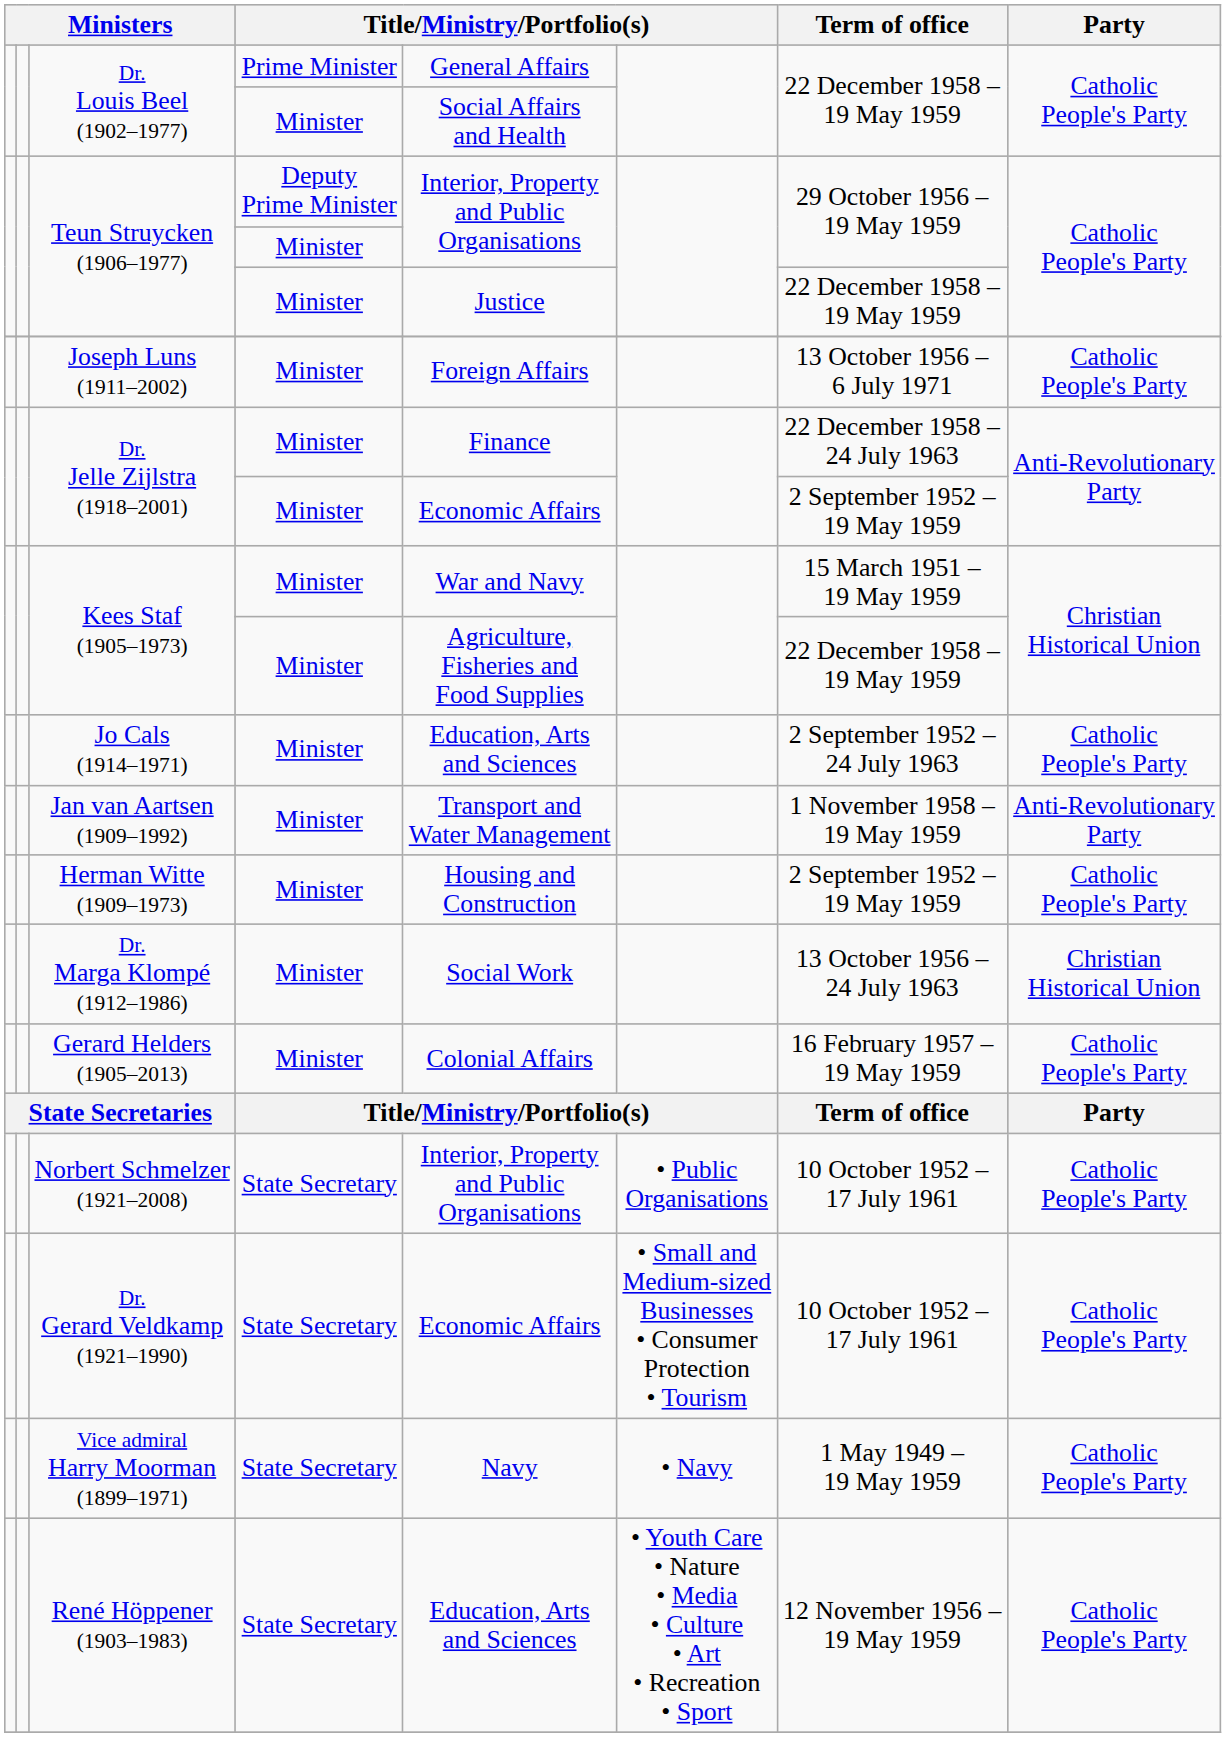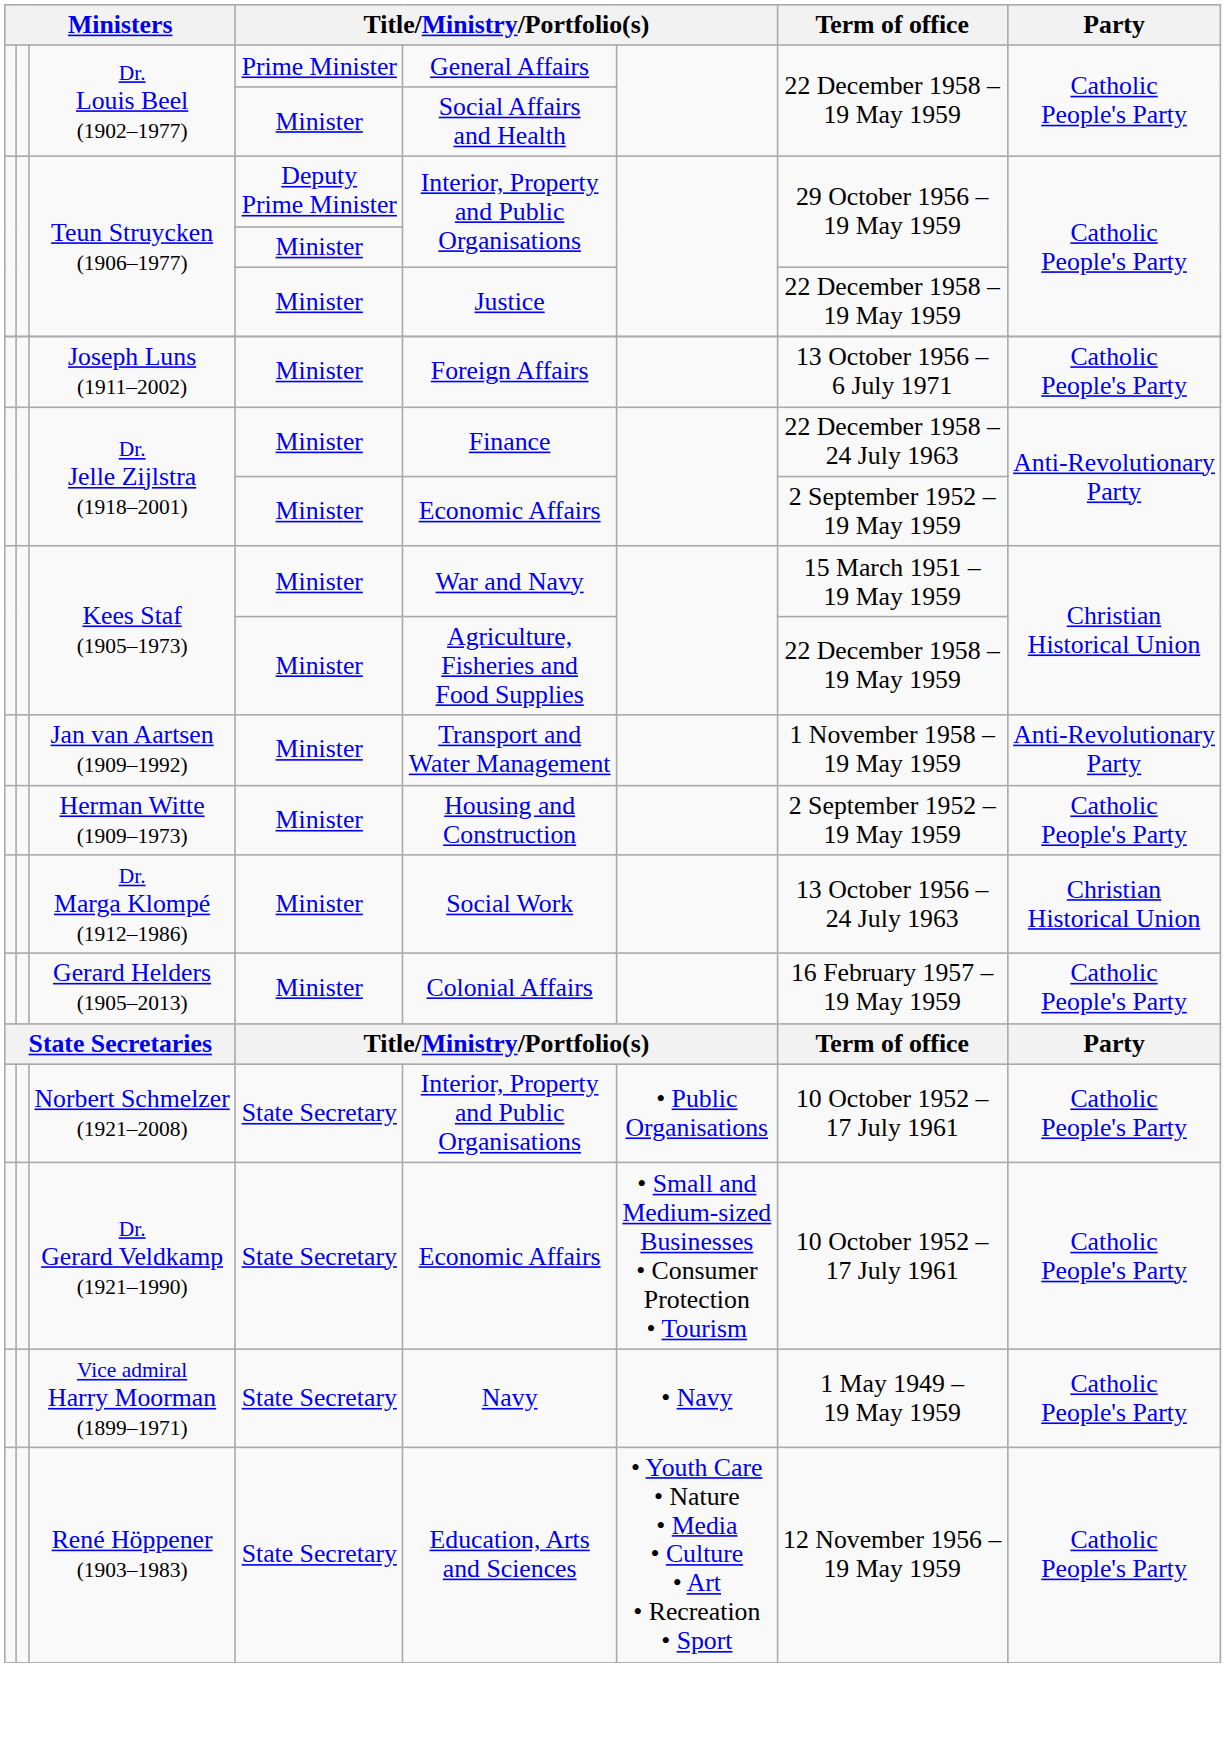- row: (132, 749)
